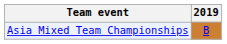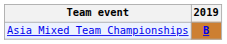(206, 30) normal -> (206, 30) bold
